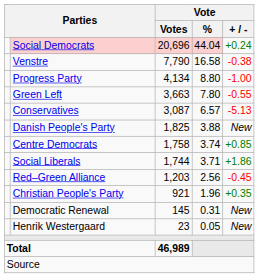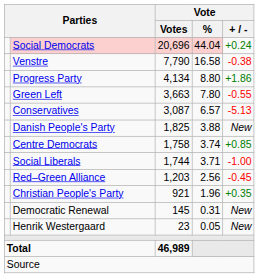(240, 78) -1.00 -> (238, 78) +1.86
(238, 161) +1.86 -> (240, 161) -1.00
